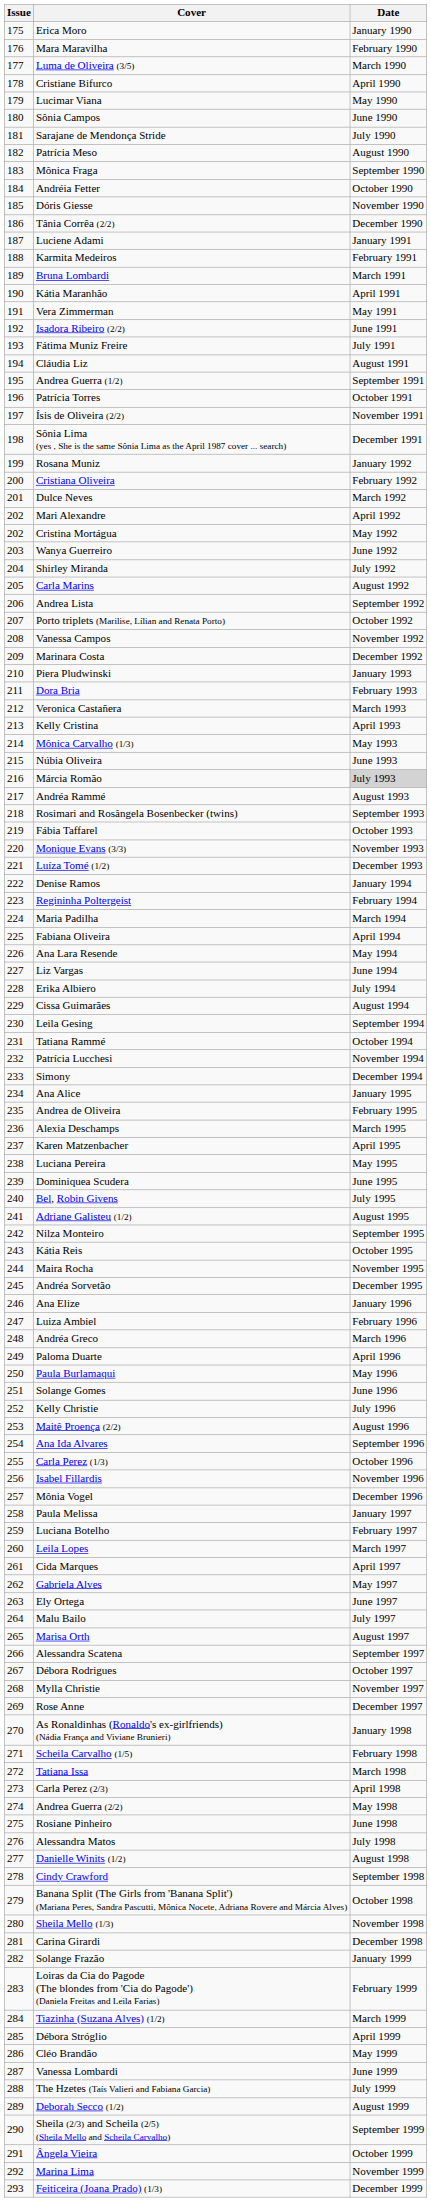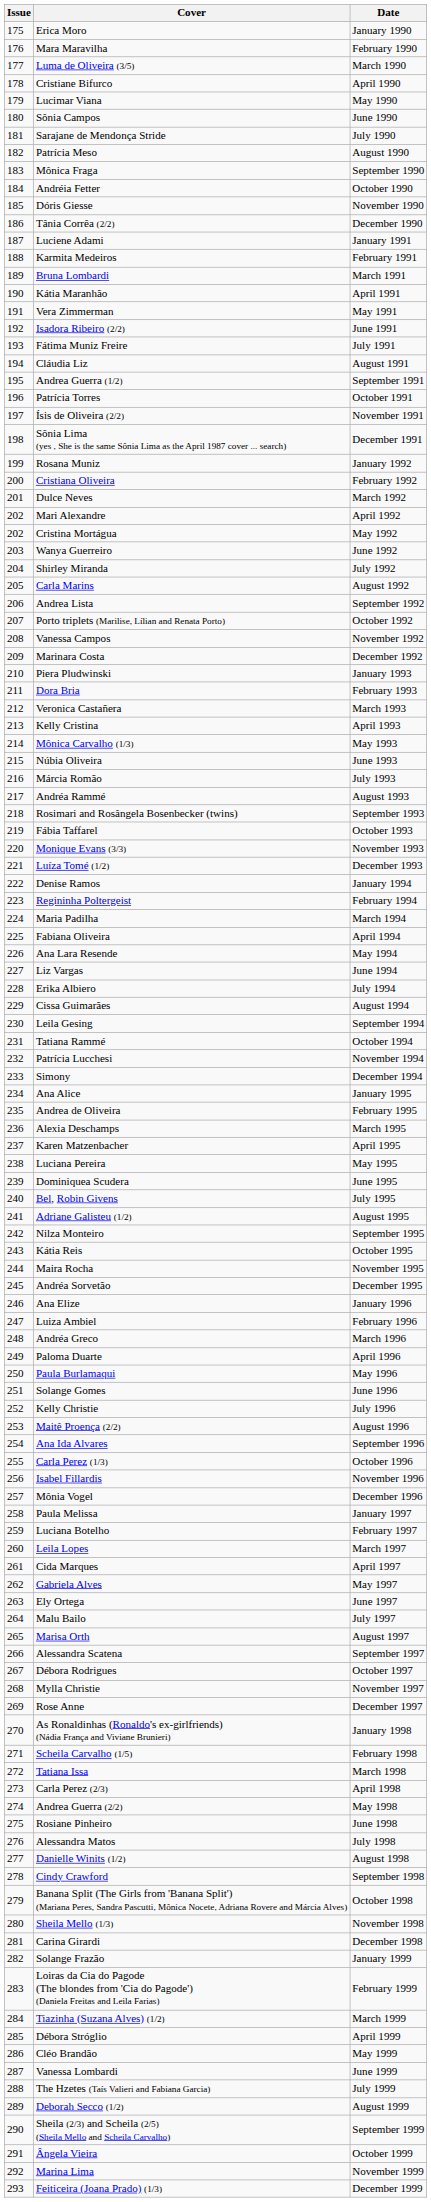(374, 778) lightgrey background -> (374, 778) no background
